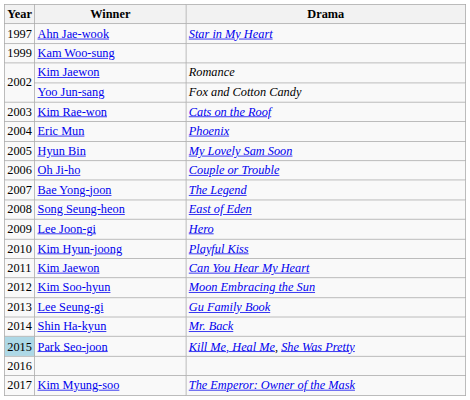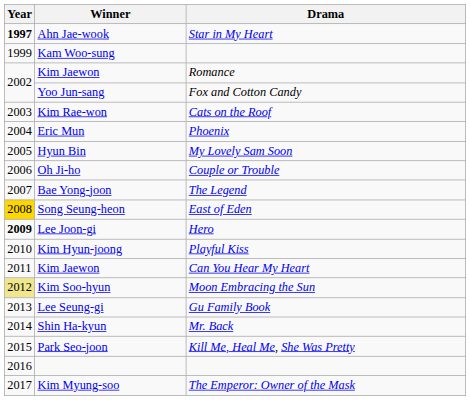(20, 33) normal -> (20, 33) bold
(20, 209) no background -> (20, 209) gold background
(20, 229) normal -> (20, 229) bold
(20, 287) no background -> (20, 287) khaki background
(20, 346) lightblue background -> (20, 346) no background
